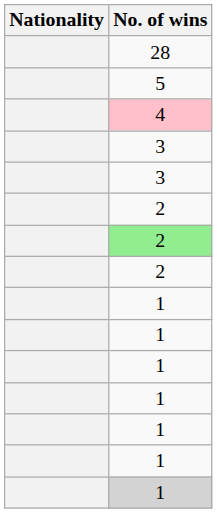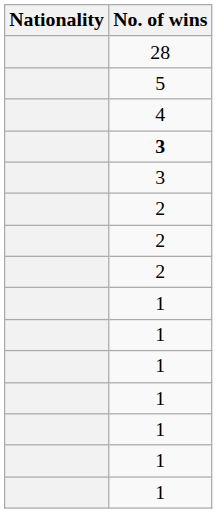(160, 114) pink background -> (160, 114) no background
(160, 146) normal -> (160, 146) bold
(160, 240) lightgreen background -> (160, 240) no background
(160, 492) lightgrey background -> (160, 492) no background
